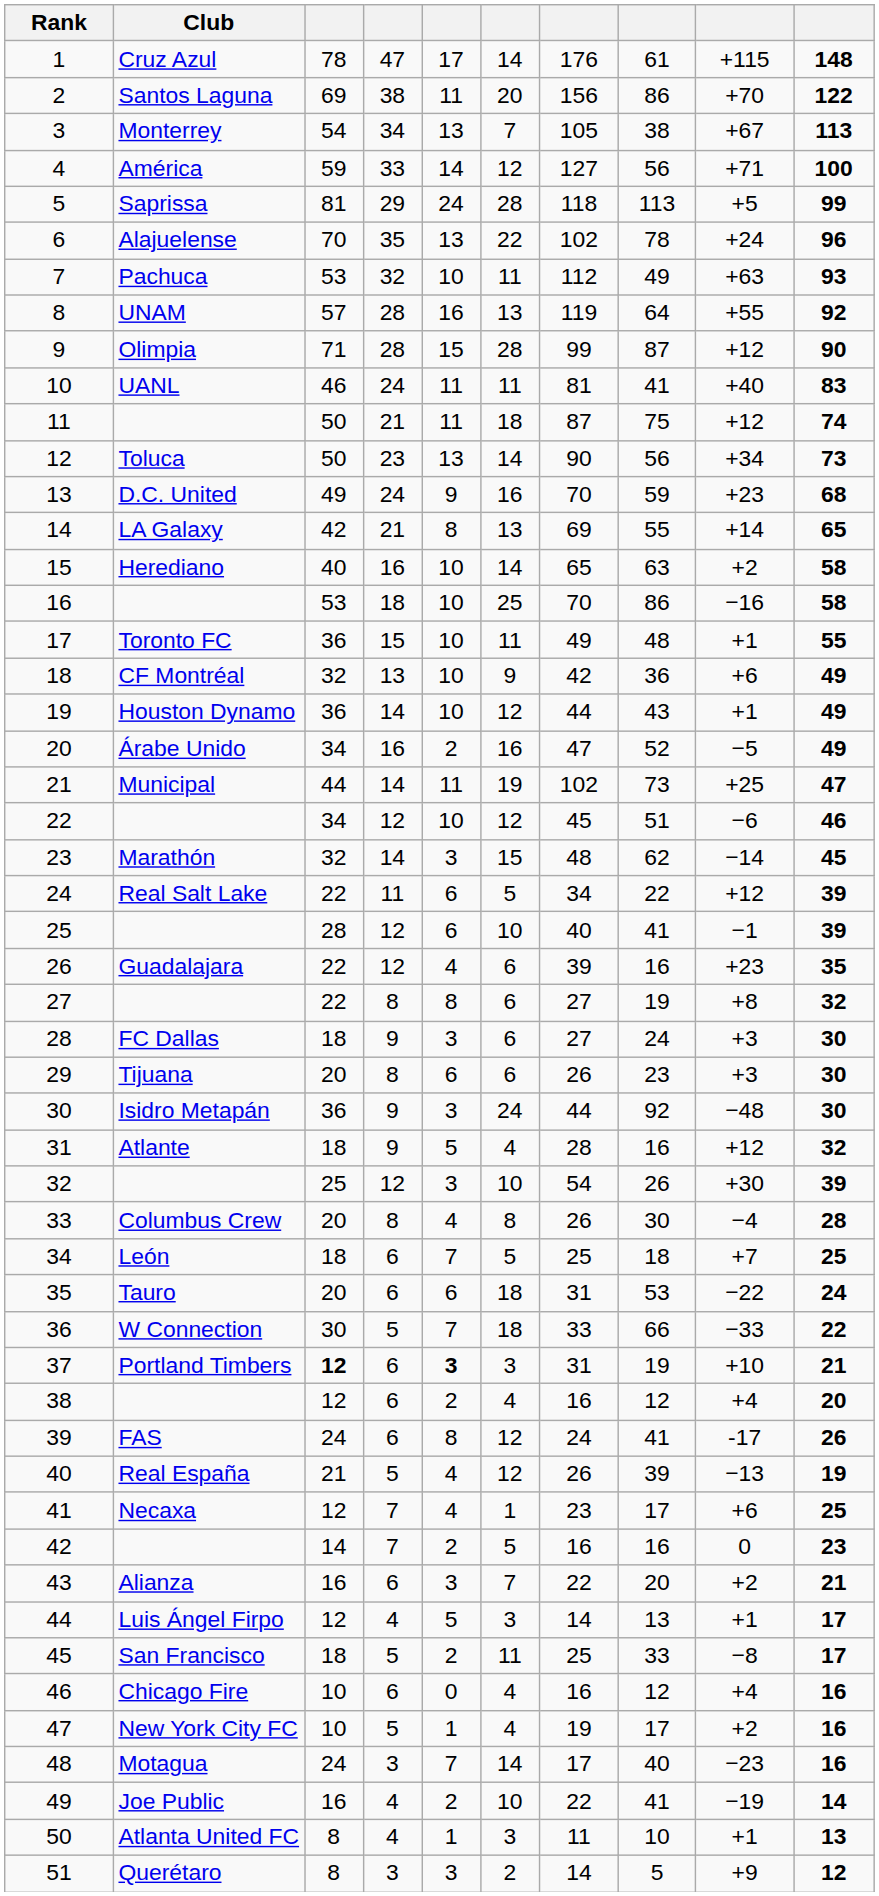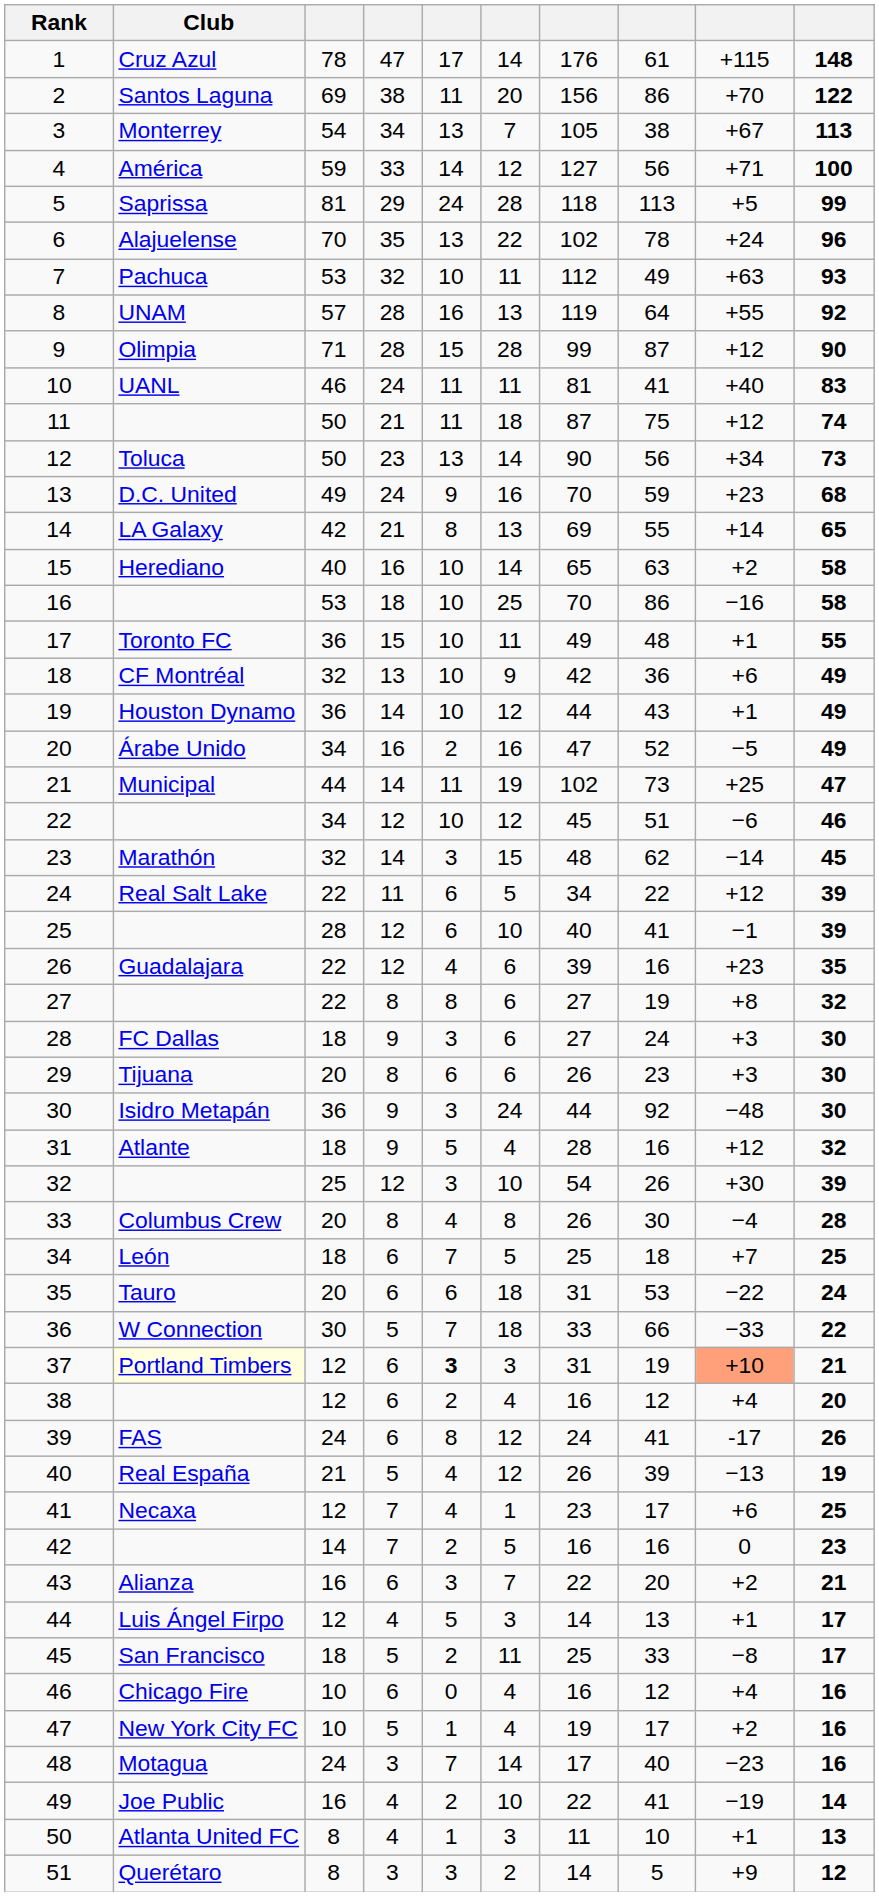(205, 1365) no background -> (205, 1365) lightyellow background
(334, 1365) bold -> (334, 1365) normal
(745, 1365) no background -> (745, 1365) lightsalmon background
